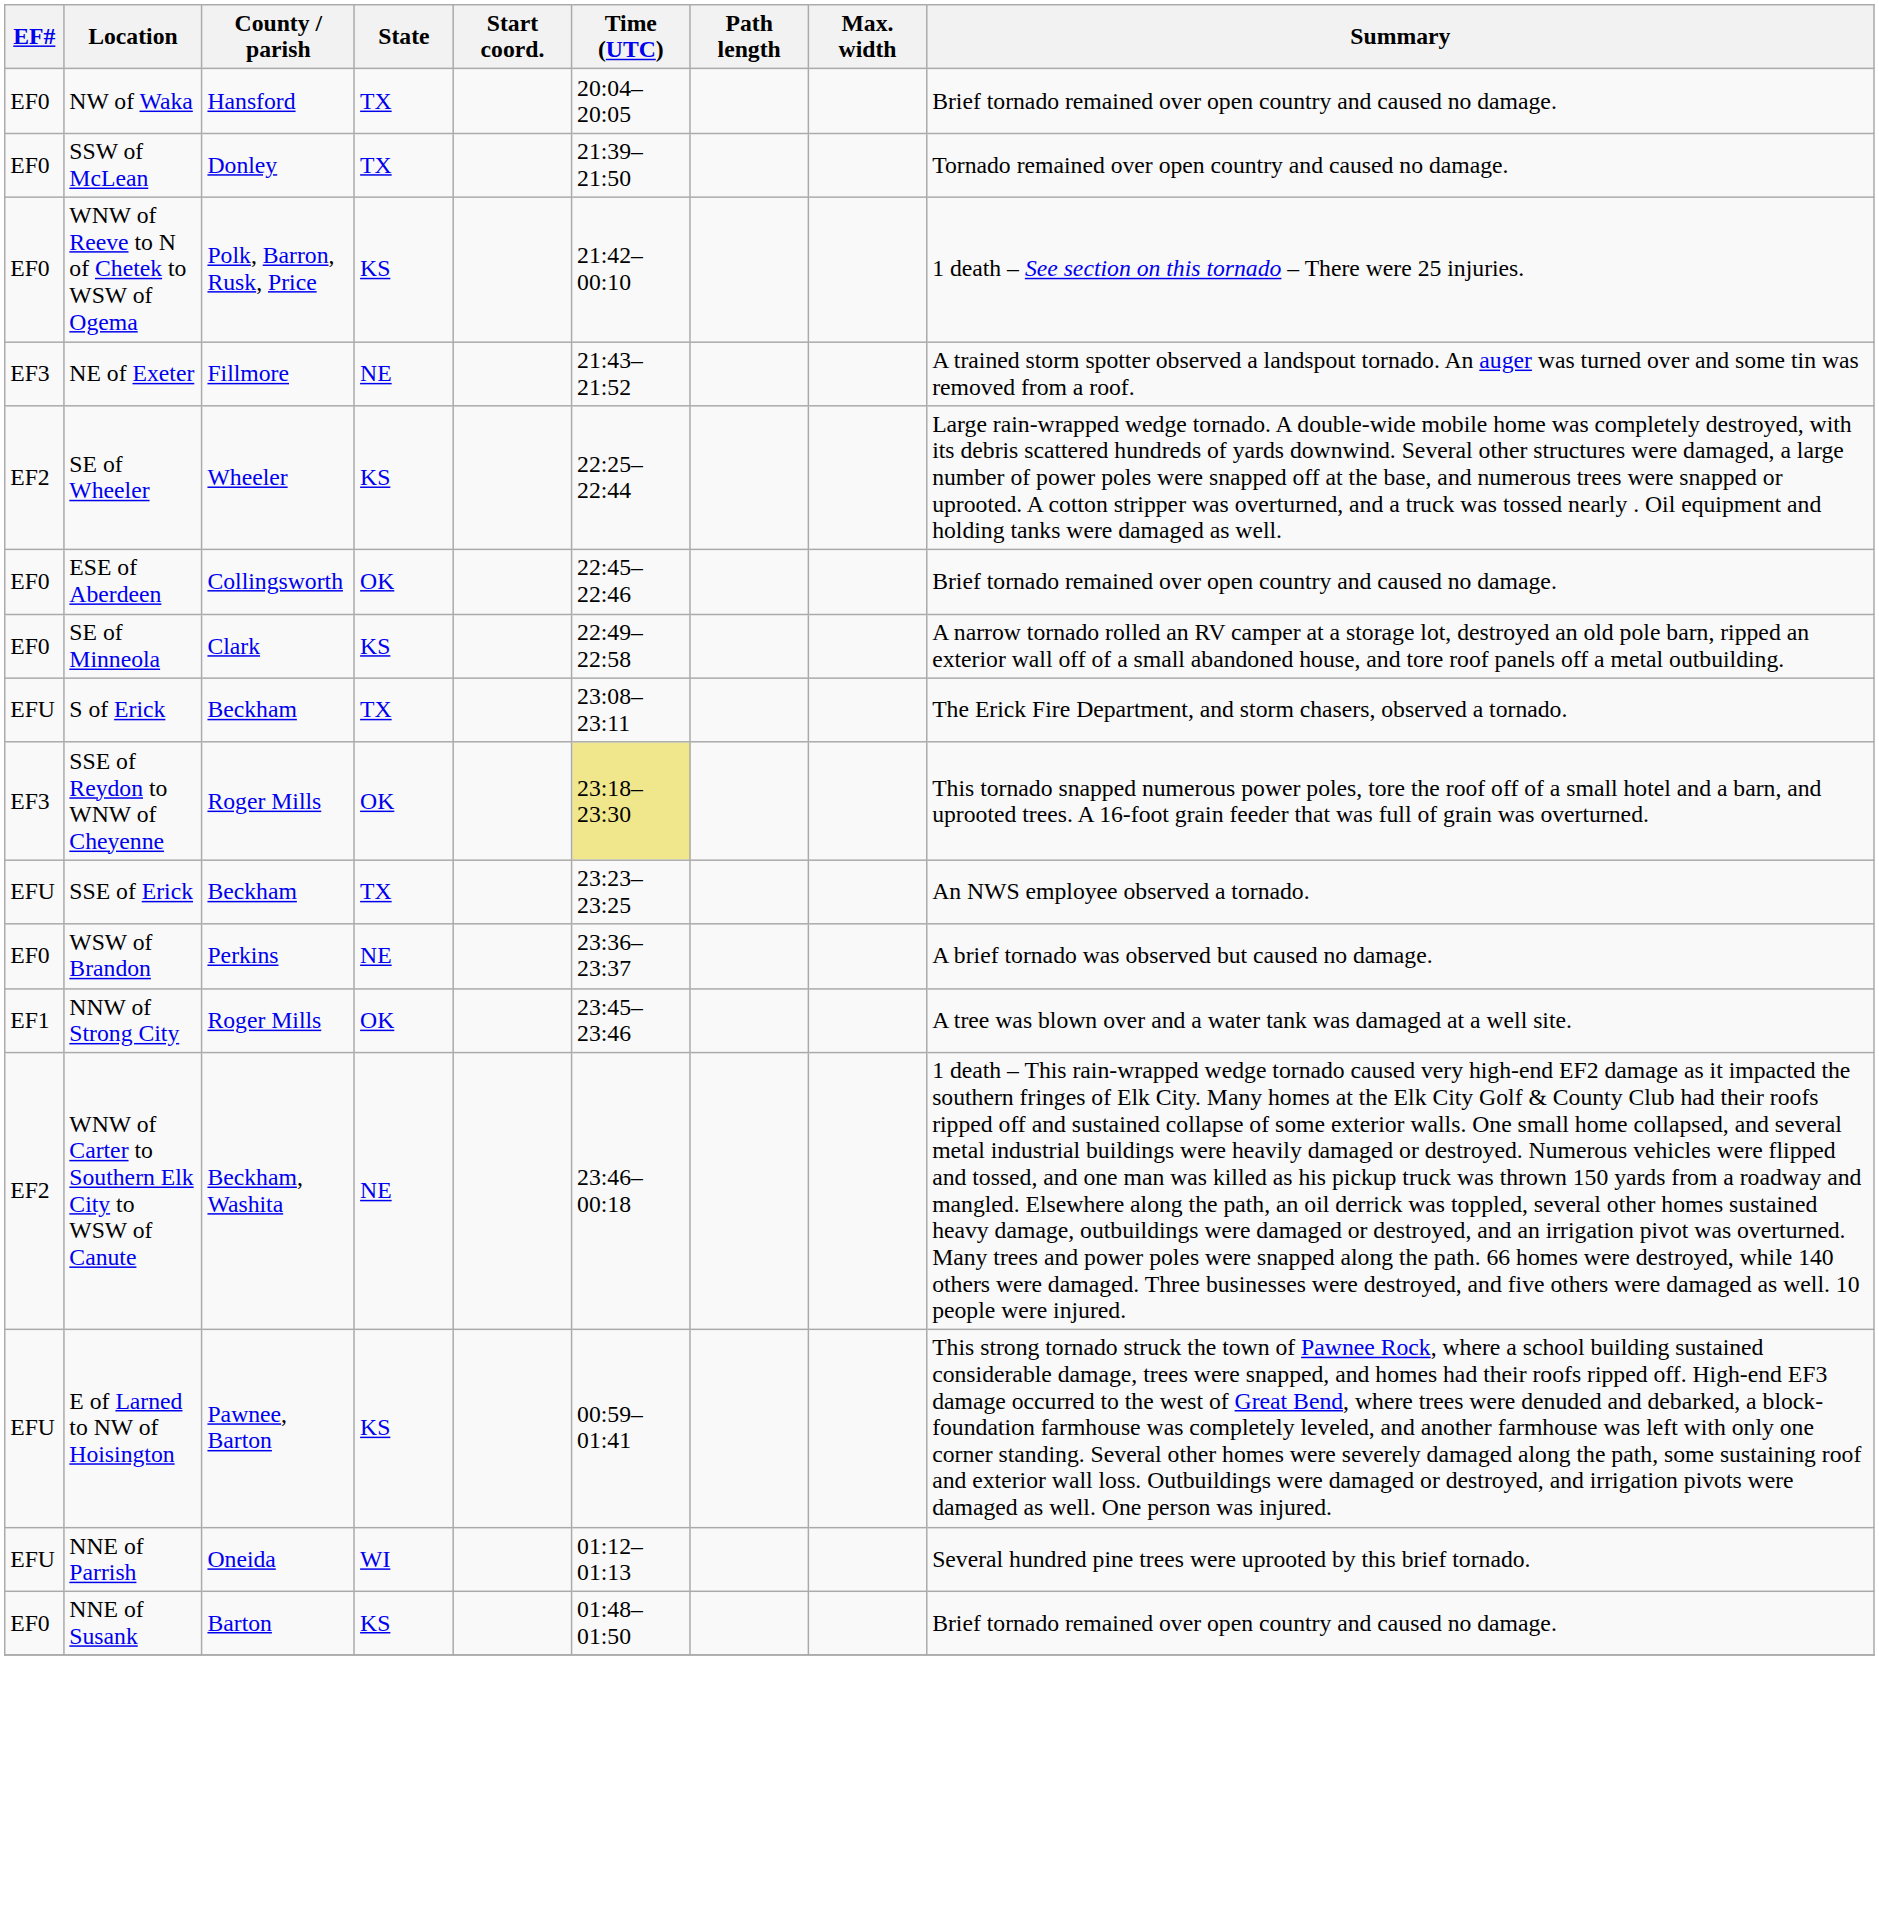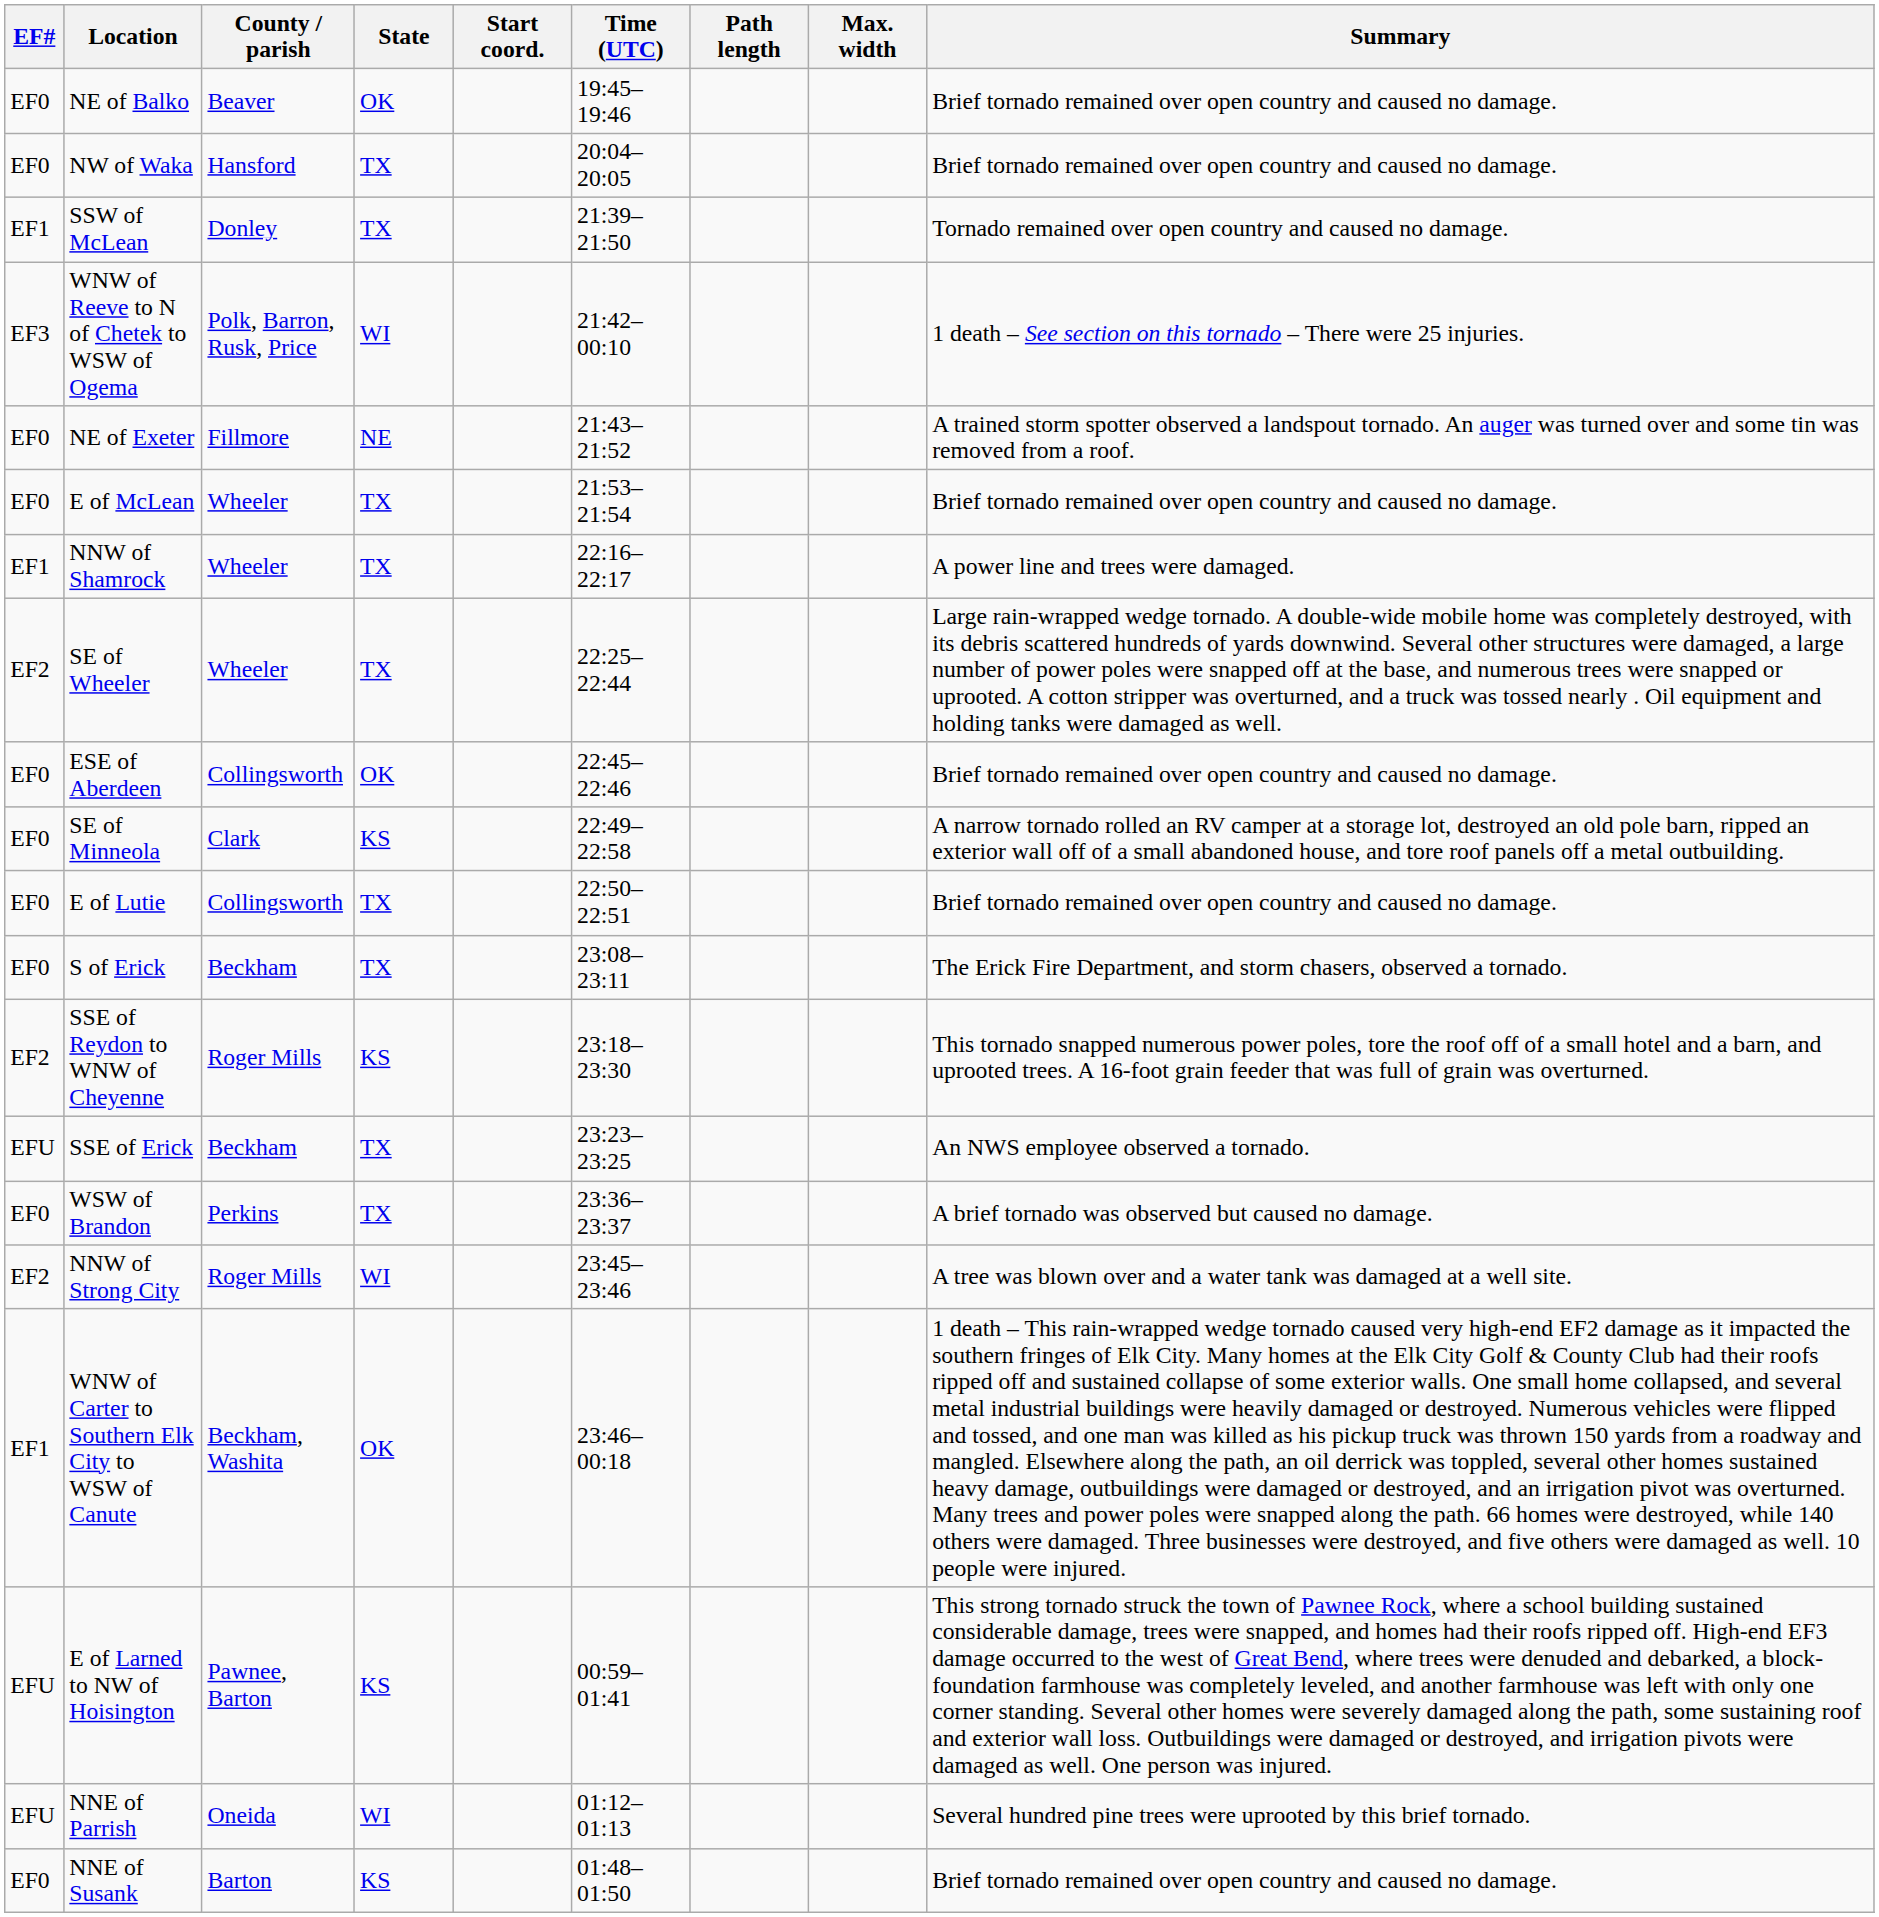+ row: (129, 100)
(30, 164) EF0 -> (30, 229) EF1
(30, 269) EF0 -> (30, 333) EF3
(375, 269) KS -> (375, 333) WI
(30, 373) EF3 -> (30, 437) EF0
+ row: (132, 501)
+ row: (117, 565)
(375, 477) KS -> (376, 670) TX
+ row: (117, 902)
(33, 709) EFU -> (30, 966) EF0
(30, 800) EF3 -> (30, 1057) EF2
(377, 800) OK -> (375, 1057) KS
(610, 800) khaki background -> (610, 1057) no background
(376, 955) NE -> (376, 1212) TX
(30, 1020) EF1 -> (30, 1276) EF2
(377, 1020) OK -> (375, 1276) WI
(30, 1190) EF2 -> (30, 1447) EF1
(376, 1190) NE -> (377, 1447) OK
